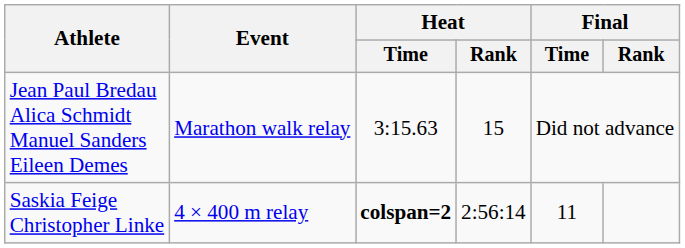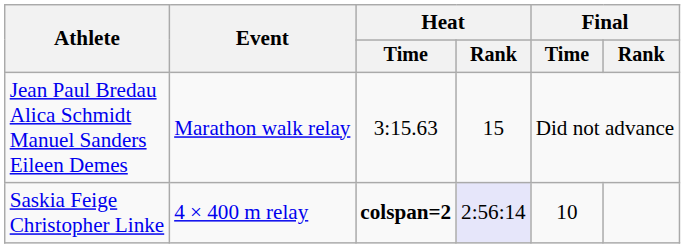(493, 212) no background -> (493, 212) lavender background
(567, 212) 11 -> (567, 212) 10
